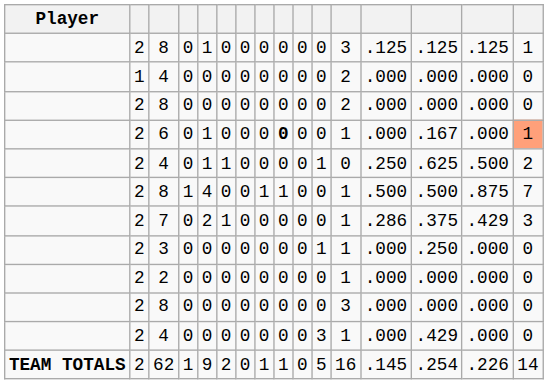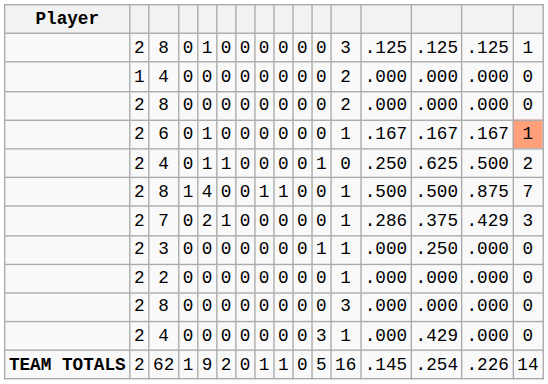(283, 134) bold -> (283, 134) normal
(386, 134) .000 -> (386, 134) .167
(488, 134) .000 -> (488, 134) .167
